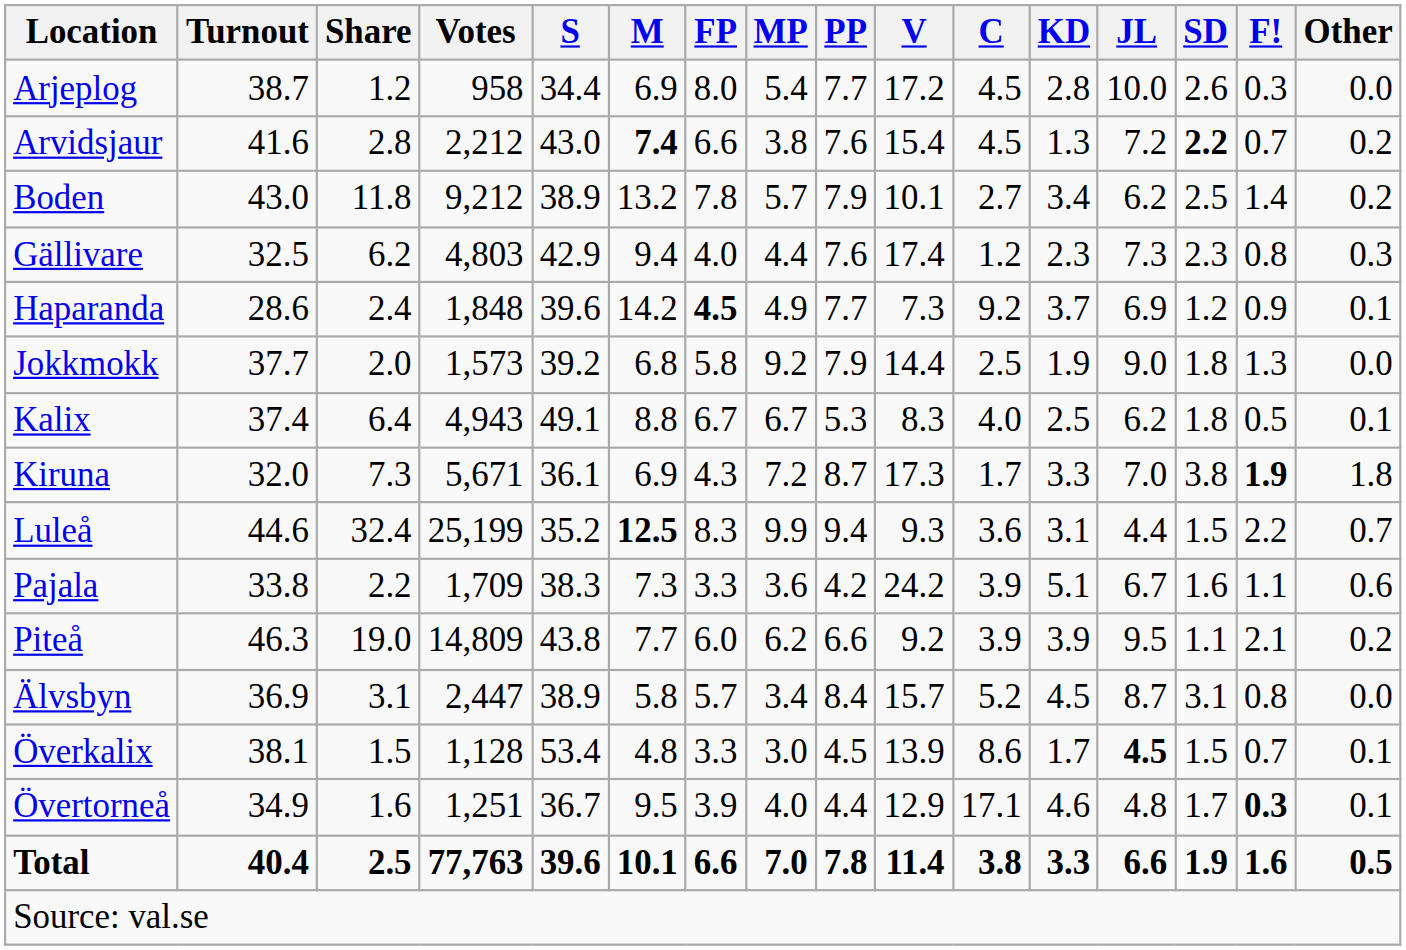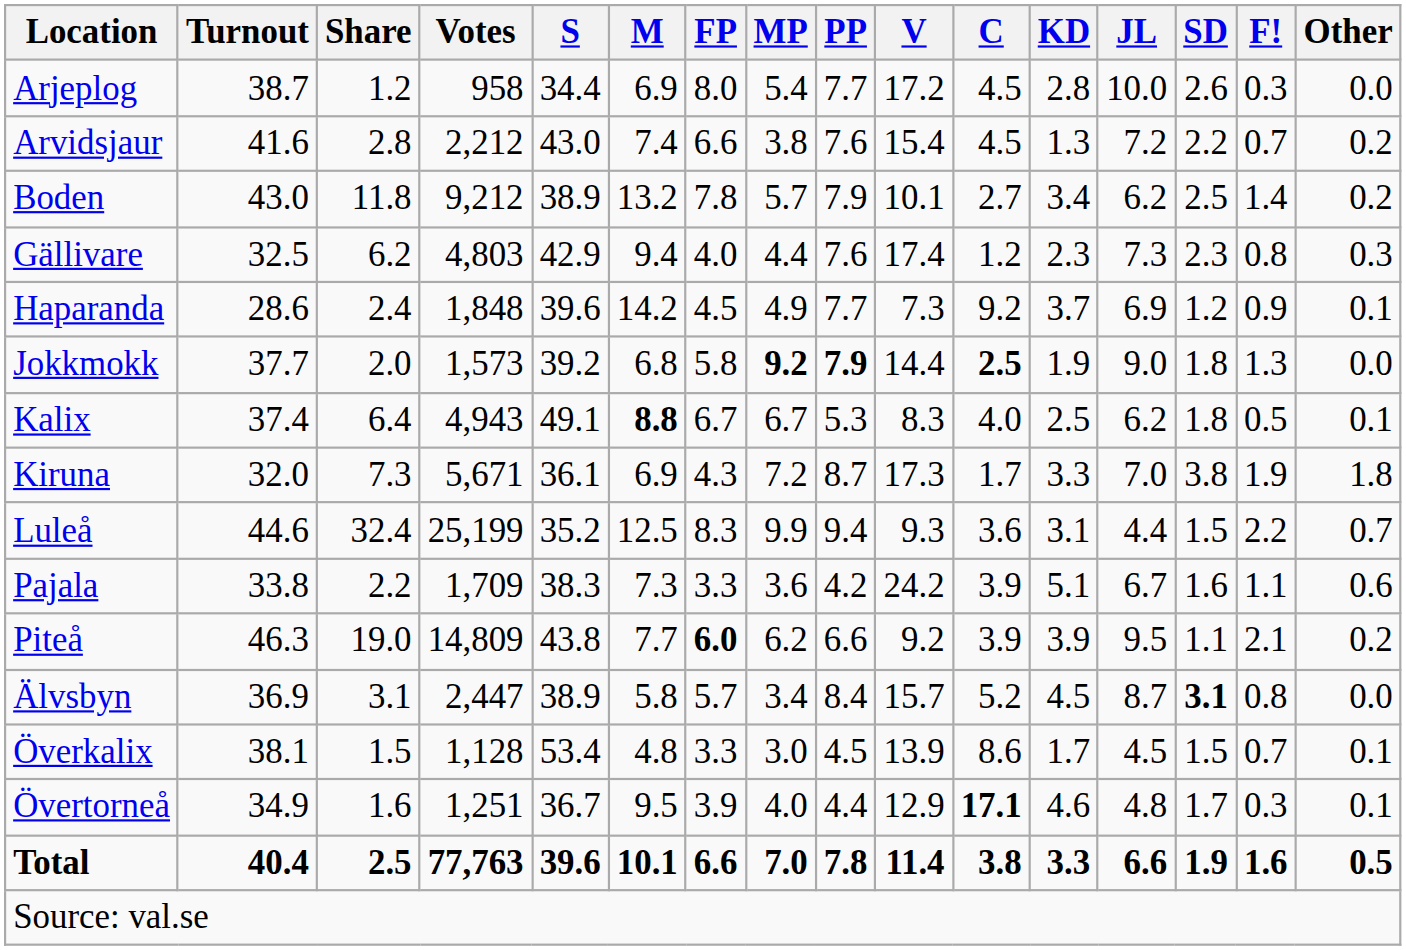(656, 142) bold -> (656, 142) normal
(1206, 142) bold -> (1206, 142) normal
(716, 308) bold -> (716, 308) normal
(786, 364) normal -> (786, 364) bold
(846, 364) normal -> (846, 364) bold
(1000, 364) normal -> (1000, 364) bold
(656, 419) normal -> (656, 419) bold
(1266, 474) bold -> (1266, 474) normal
(647, 530) bold -> (647, 530) normal
(716, 640) normal -> (716, 640) bold
(1206, 695) normal -> (1206, 695) bold
(1145, 751) bold -> (1145, 751) normal
(991, 806) normal -> (991, 806) bold
(1266, 806) bold -> (1266, 806) normal
